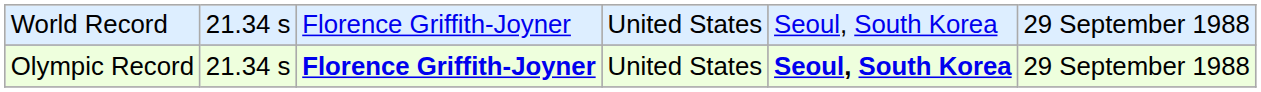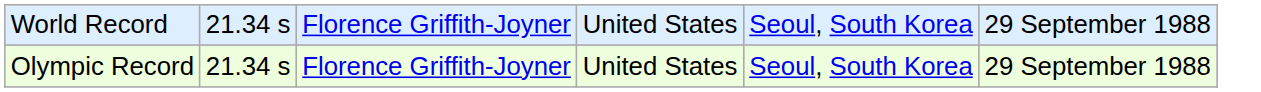(449, 65) bold -> (437, 65) normal
(893, 65) bold -> (861, 65) normal
